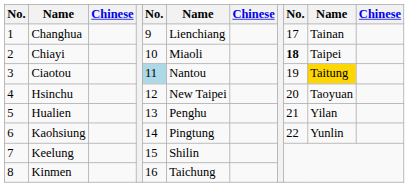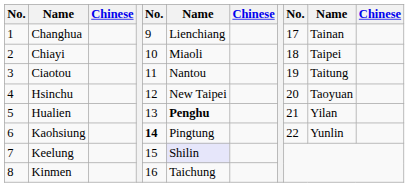(292, 53) bold -> (292, 53) normal
(151, 73) lightblue background -> (151, 73) no background
(329, 73) gold background -> (329, 73) no background
(188, 113) normal -> (189, 113) bold
(151, 133) normal -> (151, 133) bold
(184, 152) no background -> (184, 152) lavender background
